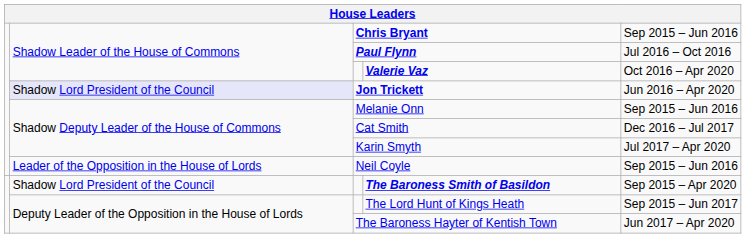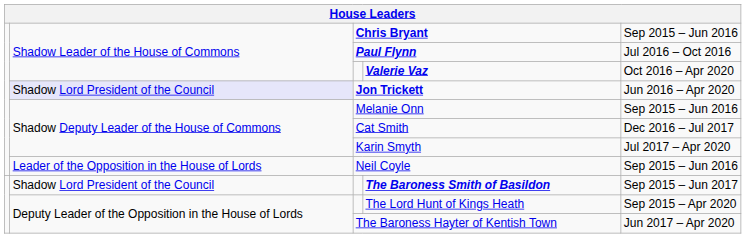(680, 185) Sep 2015 – Apr 2020 -> (681, 185) Sep 2015 – Jun 2017
(681, 204) Sep 2015 – Jun 2017 -> (680, 204) Sep 2015 – Apr 2020
